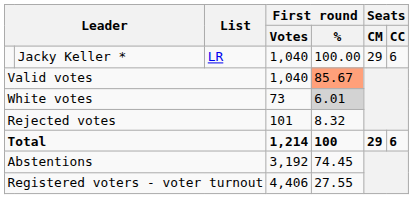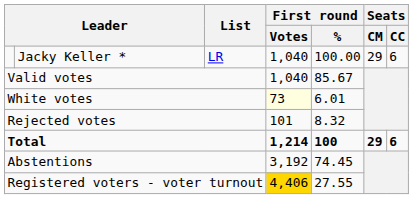(334, 78) lightsalmon background -> (334, 78) no background
(277, 99) no background -> (277, 99) lightyellow background
(330, 99) lightgrey background -> (330, 99) no background
(289, 183) no background -> (289, 183) gold background
